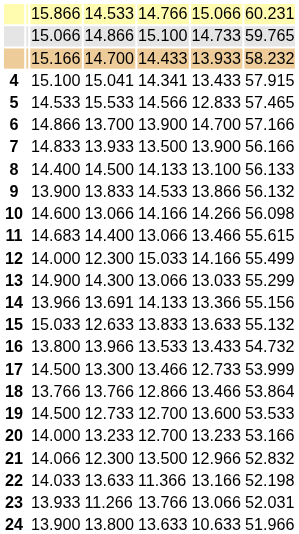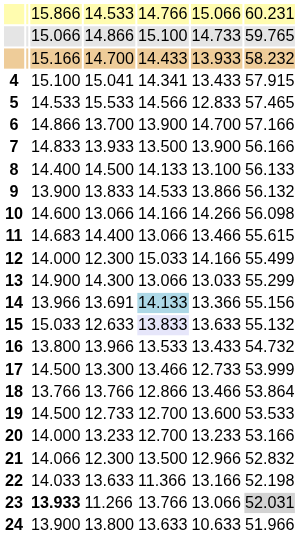(163, 302) no background -> (163, 302) lightblue background
(163, 325) no background -> (163, 325) lavender background
(56, 502) normal -> (56, 502) bold
(270, 502) no background -> (270, 502) lightgrey background
